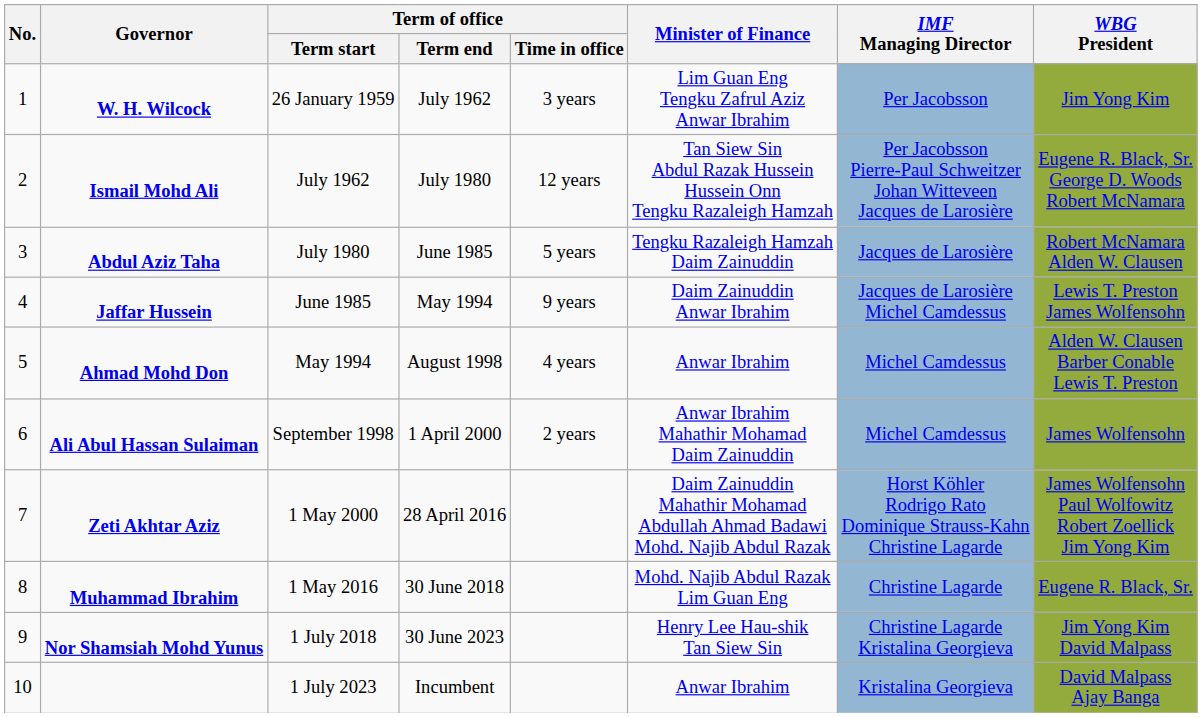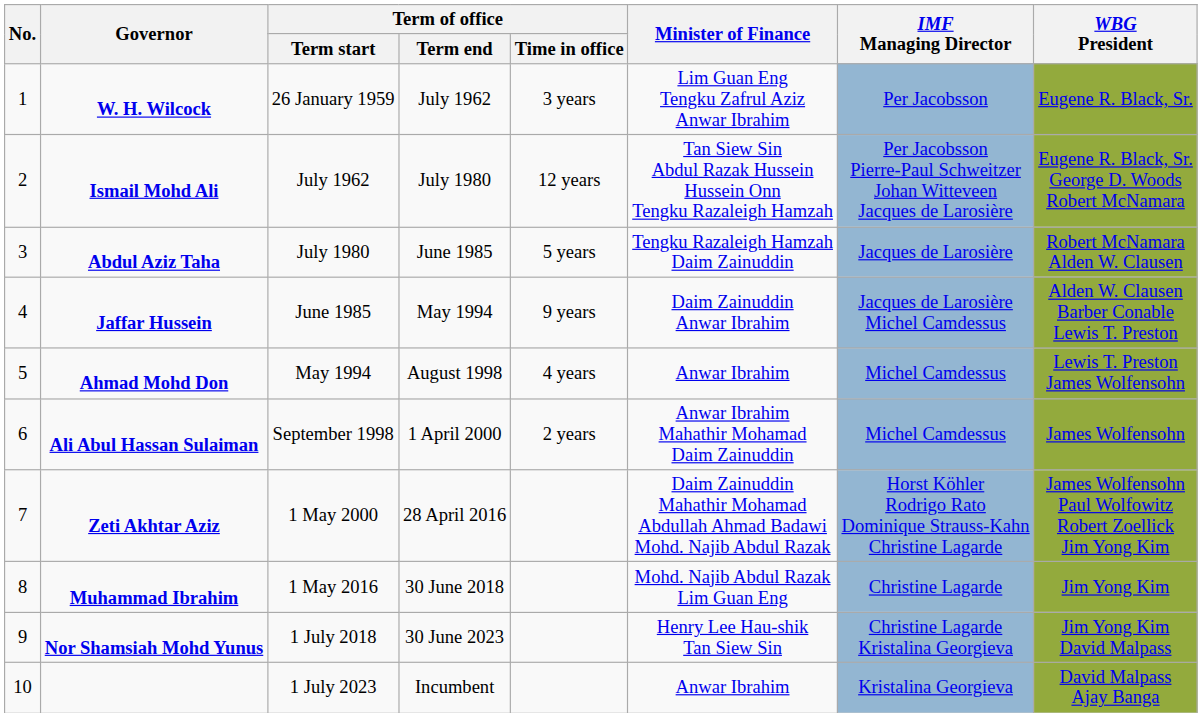(1116, 98) Jim Yong Kim -> (1116, 98) Eugene R. Black, Sr.
(1116, 302) Lewis T. Preston James Wolfensohn -> (1116, 312) Alden W. Clausen Barber Conable Lewis T. Preston
(1116, 362) Alden W. Clausen Barber Conable Lewis T. Preston -> (1116, 373) Lewis T. Preston James Wolfensohn
(1116, 586) Eugene R. Black, Sr. -> (1116, 586) Jim Yong Kim
